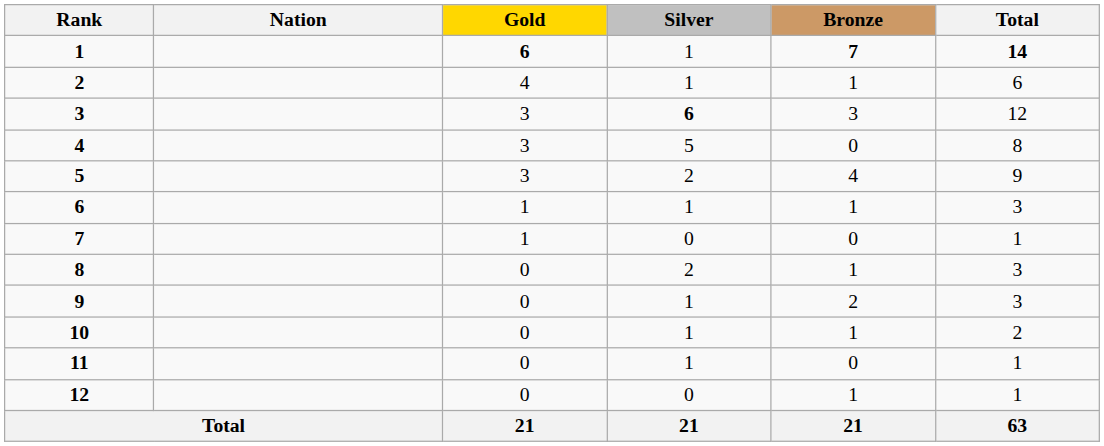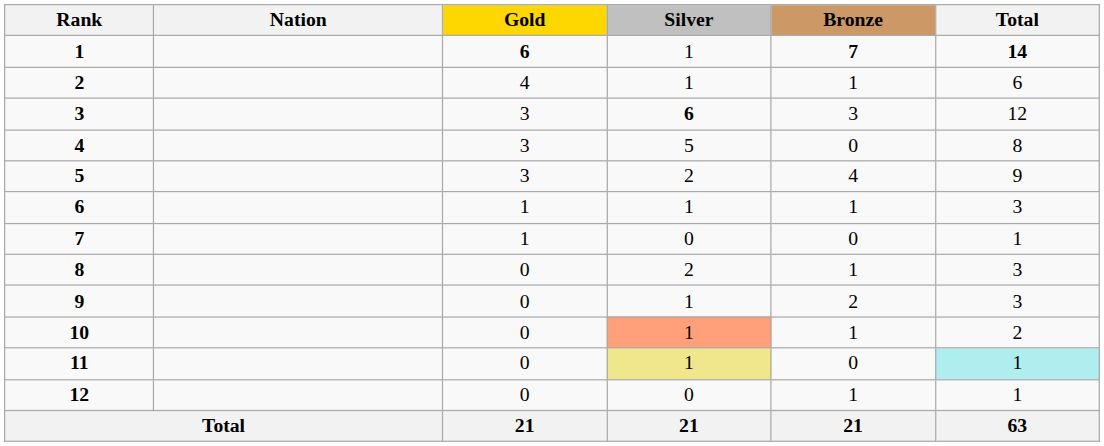(689, 332) no background -> (689, 332) lightsalmon background
(689, 363) no background -> (689, 363) khaki background
(1017, 363) no background -> (1017, 363) paleturquoise background
